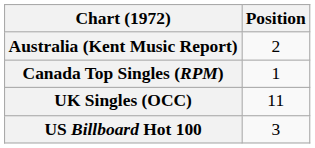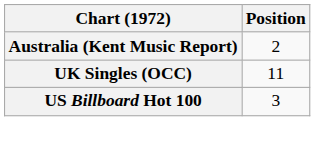- row: (123, 73)
